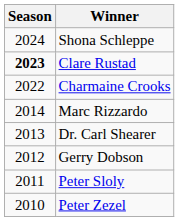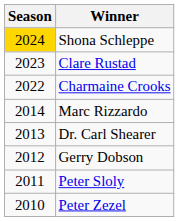(30, 39) no background -> (30, 39) gold background
(30, 63) bold -> (30, 63) normal
